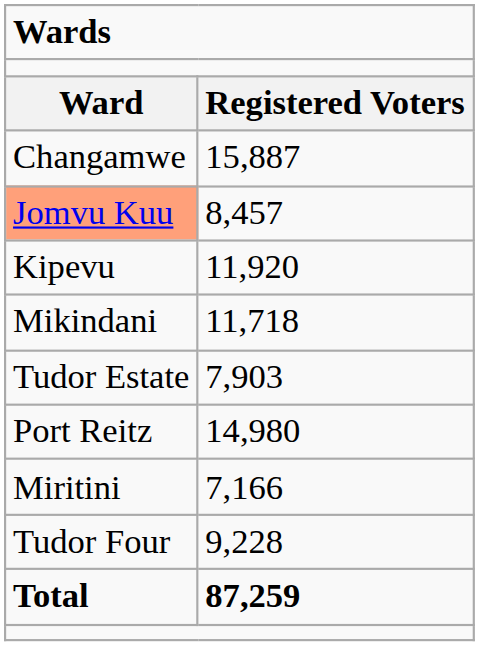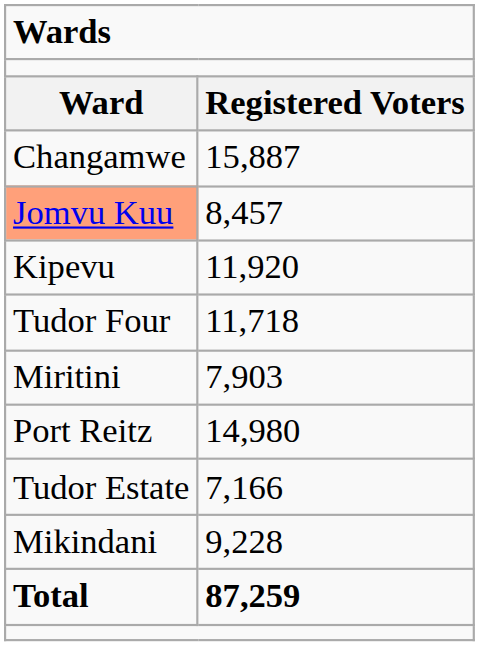(85, 321) Mikindani -> (92, 321) Tudor Four
(101, 376) Tudor Estate -> (67, 376) Miritini
(67, 486) Miritini -> (101, 486) Tudor Estate
(92, 541) Tudor Four -> (85, 541) Mikindani
